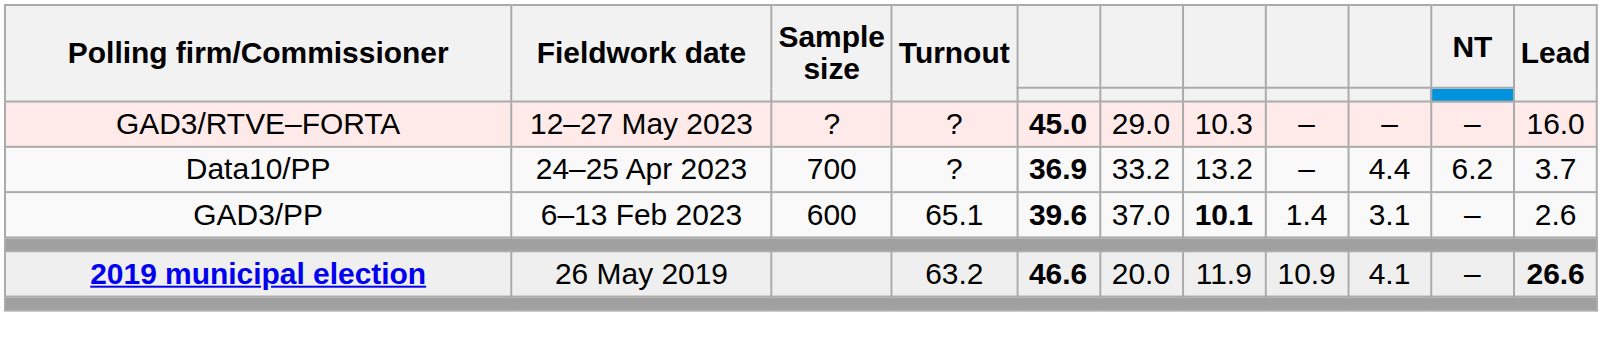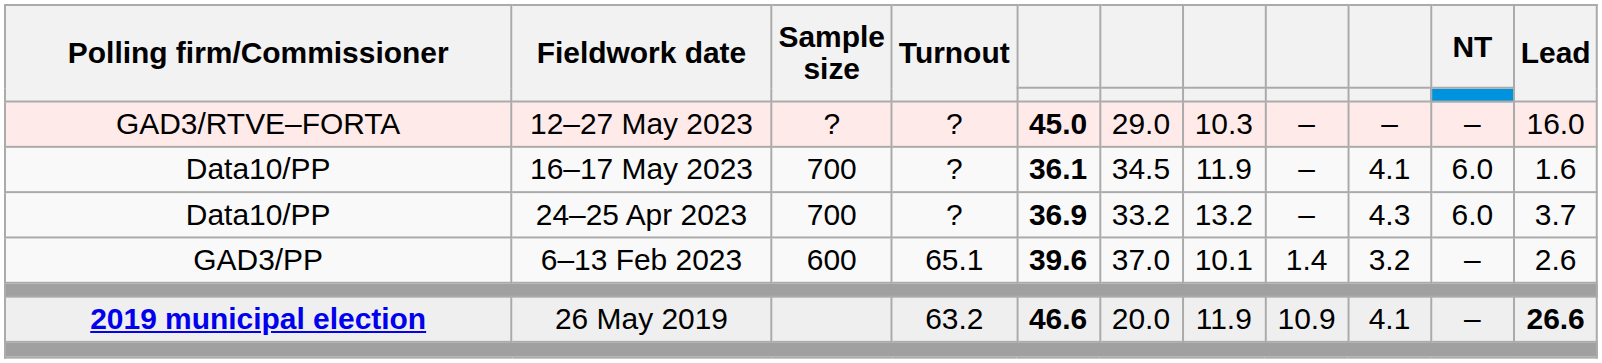+ row: (258, 169)
(1389, 169) 4.4 -> (1389, 214) 4.3
(1472, 169) 6.2 -> (1472, 214) 6.0
(1224, 214) bold -> (1224, 260) normal
(1389, 214) 3.1 -> (1389, 260) 3.2
